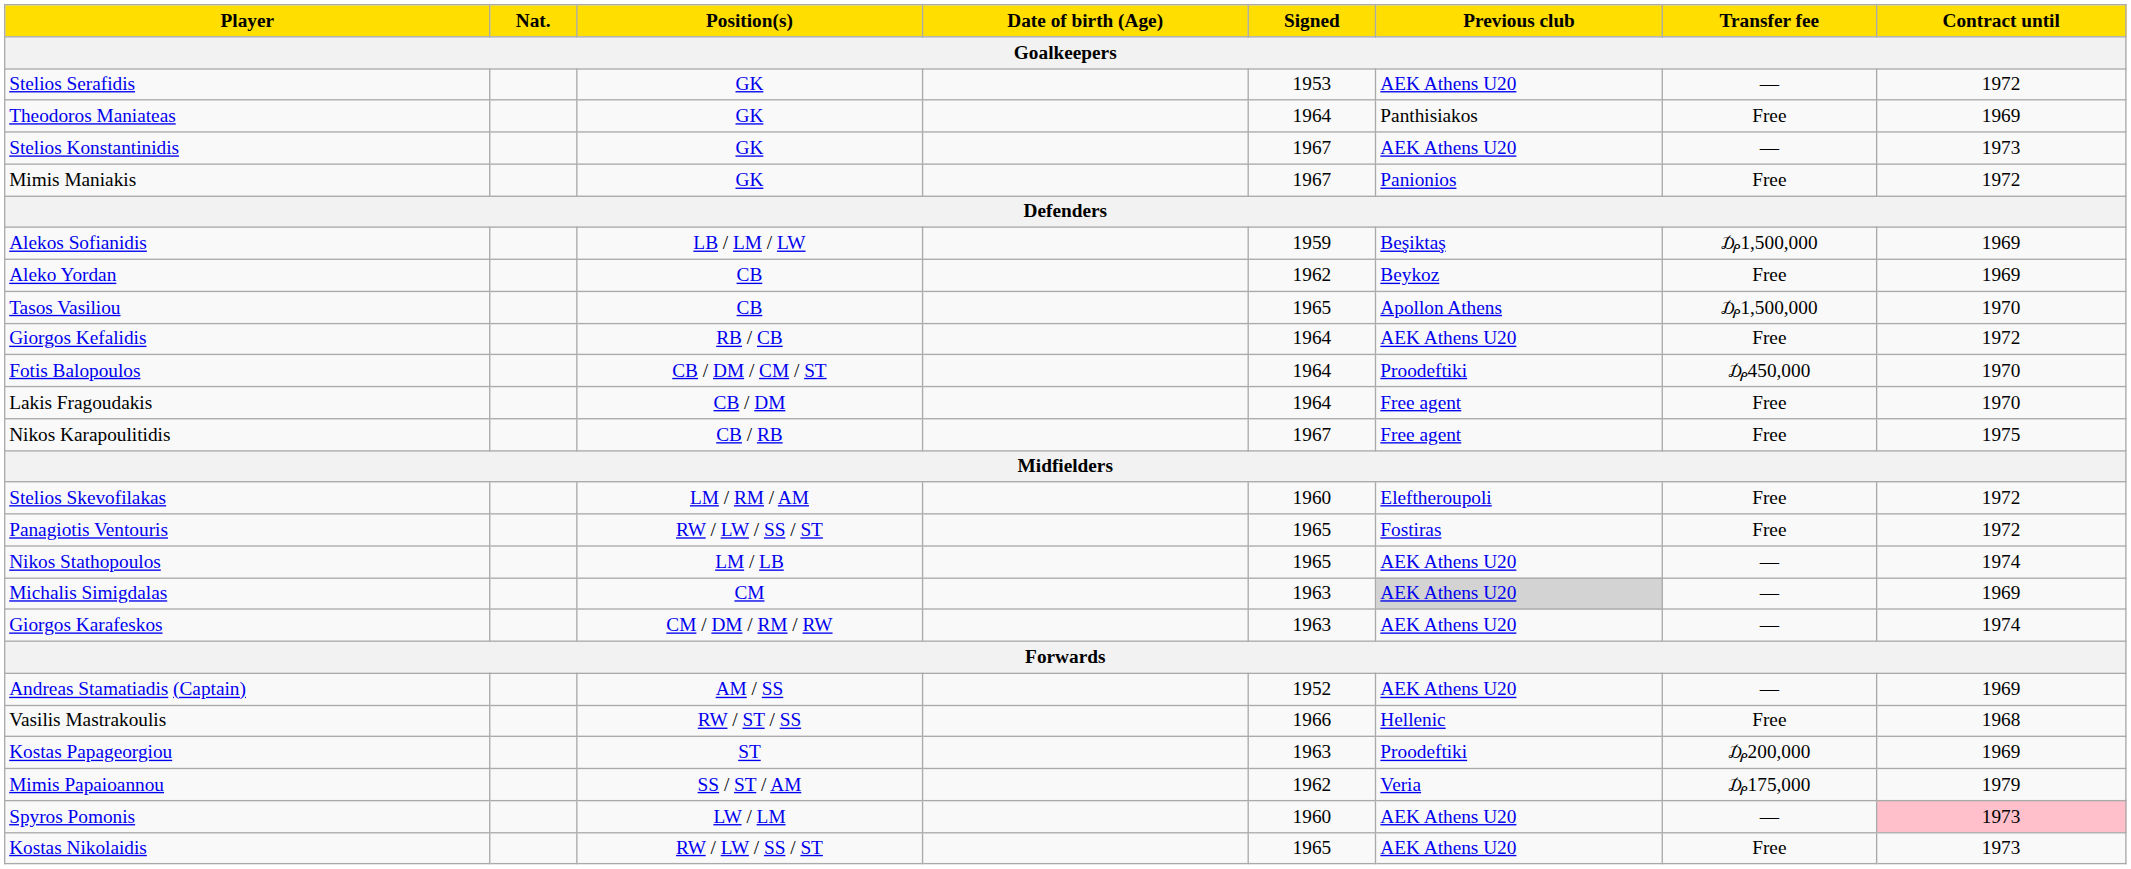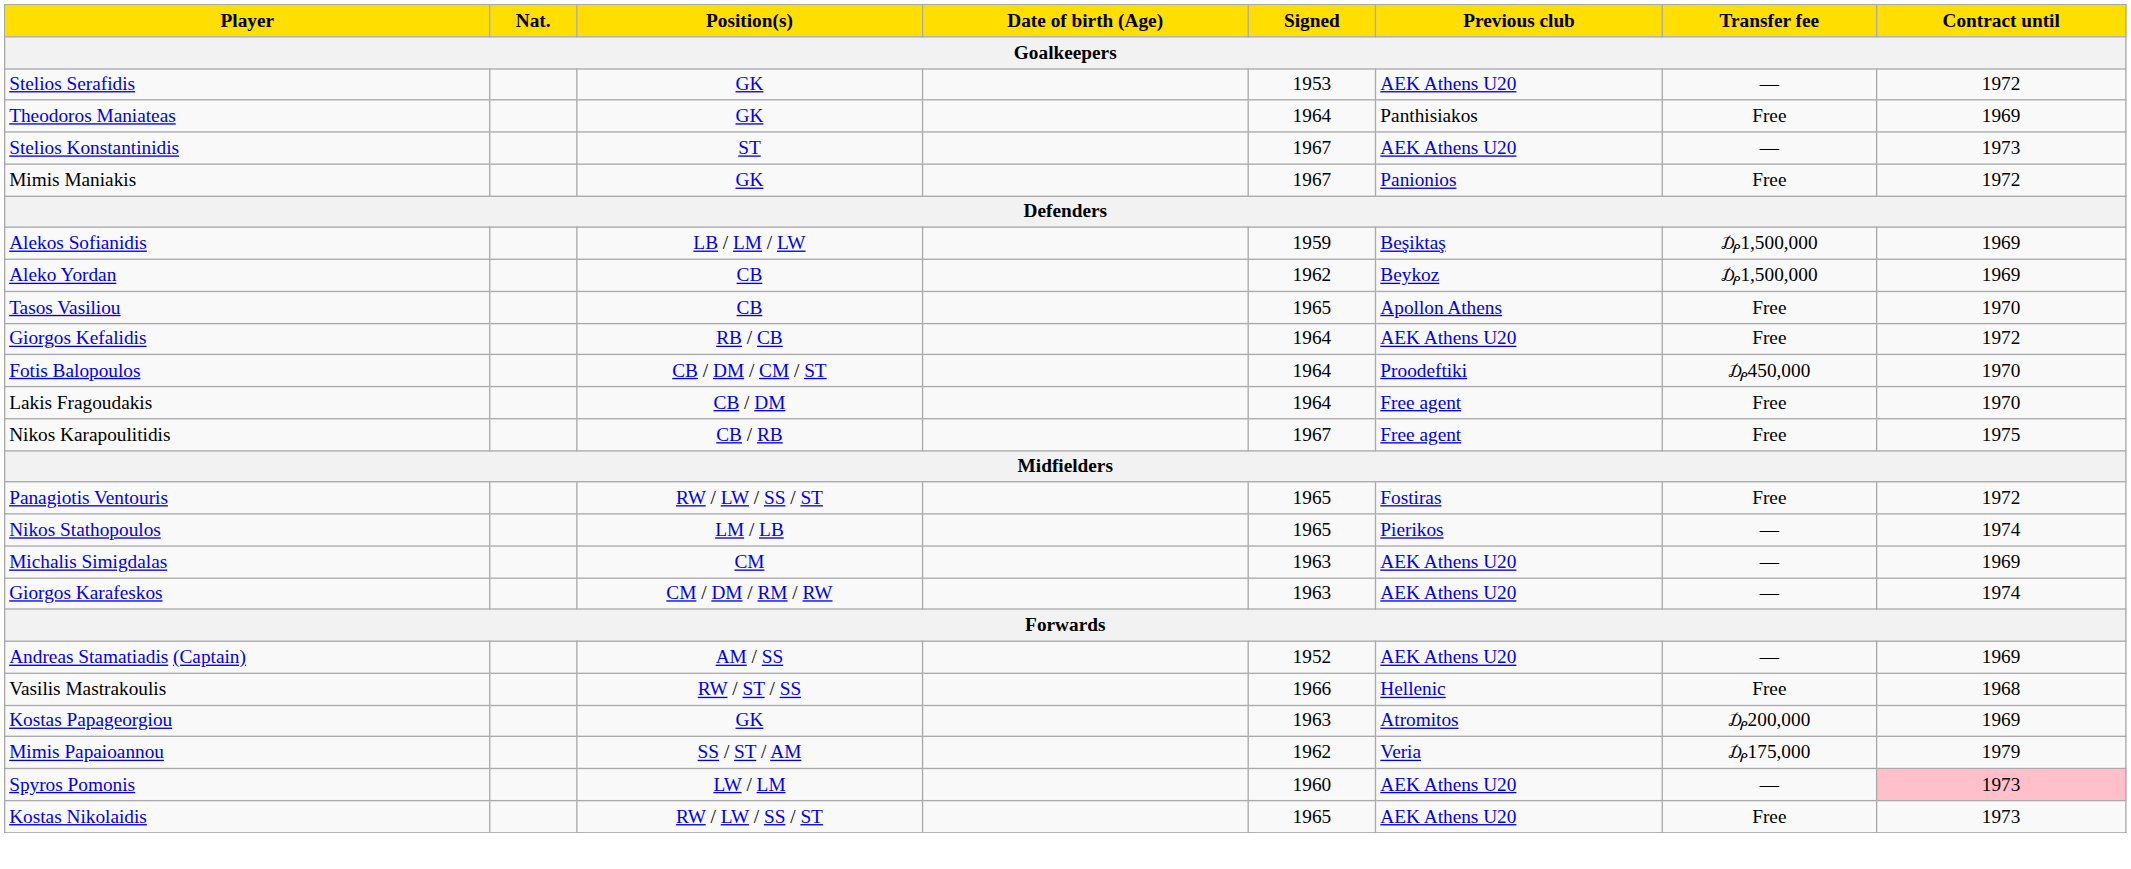(749, 148) GK -> (749, 148) ST
(1769, 275) Free -> (1769, 275) ₯1,500,000
(1769, 307) ₯1,500,000 -> (1769, 307) Free
- row: (88, 498)
(1448, 561) AEK Athens U20 -> (1412, 530) Pierikos
(1448, 593) lightgrey background -> (1448, 561) no background
(749, 752) ST -> (749, 720) GK
(1424, 752) Proodeftiki -> (1419, 720) Atromitos
